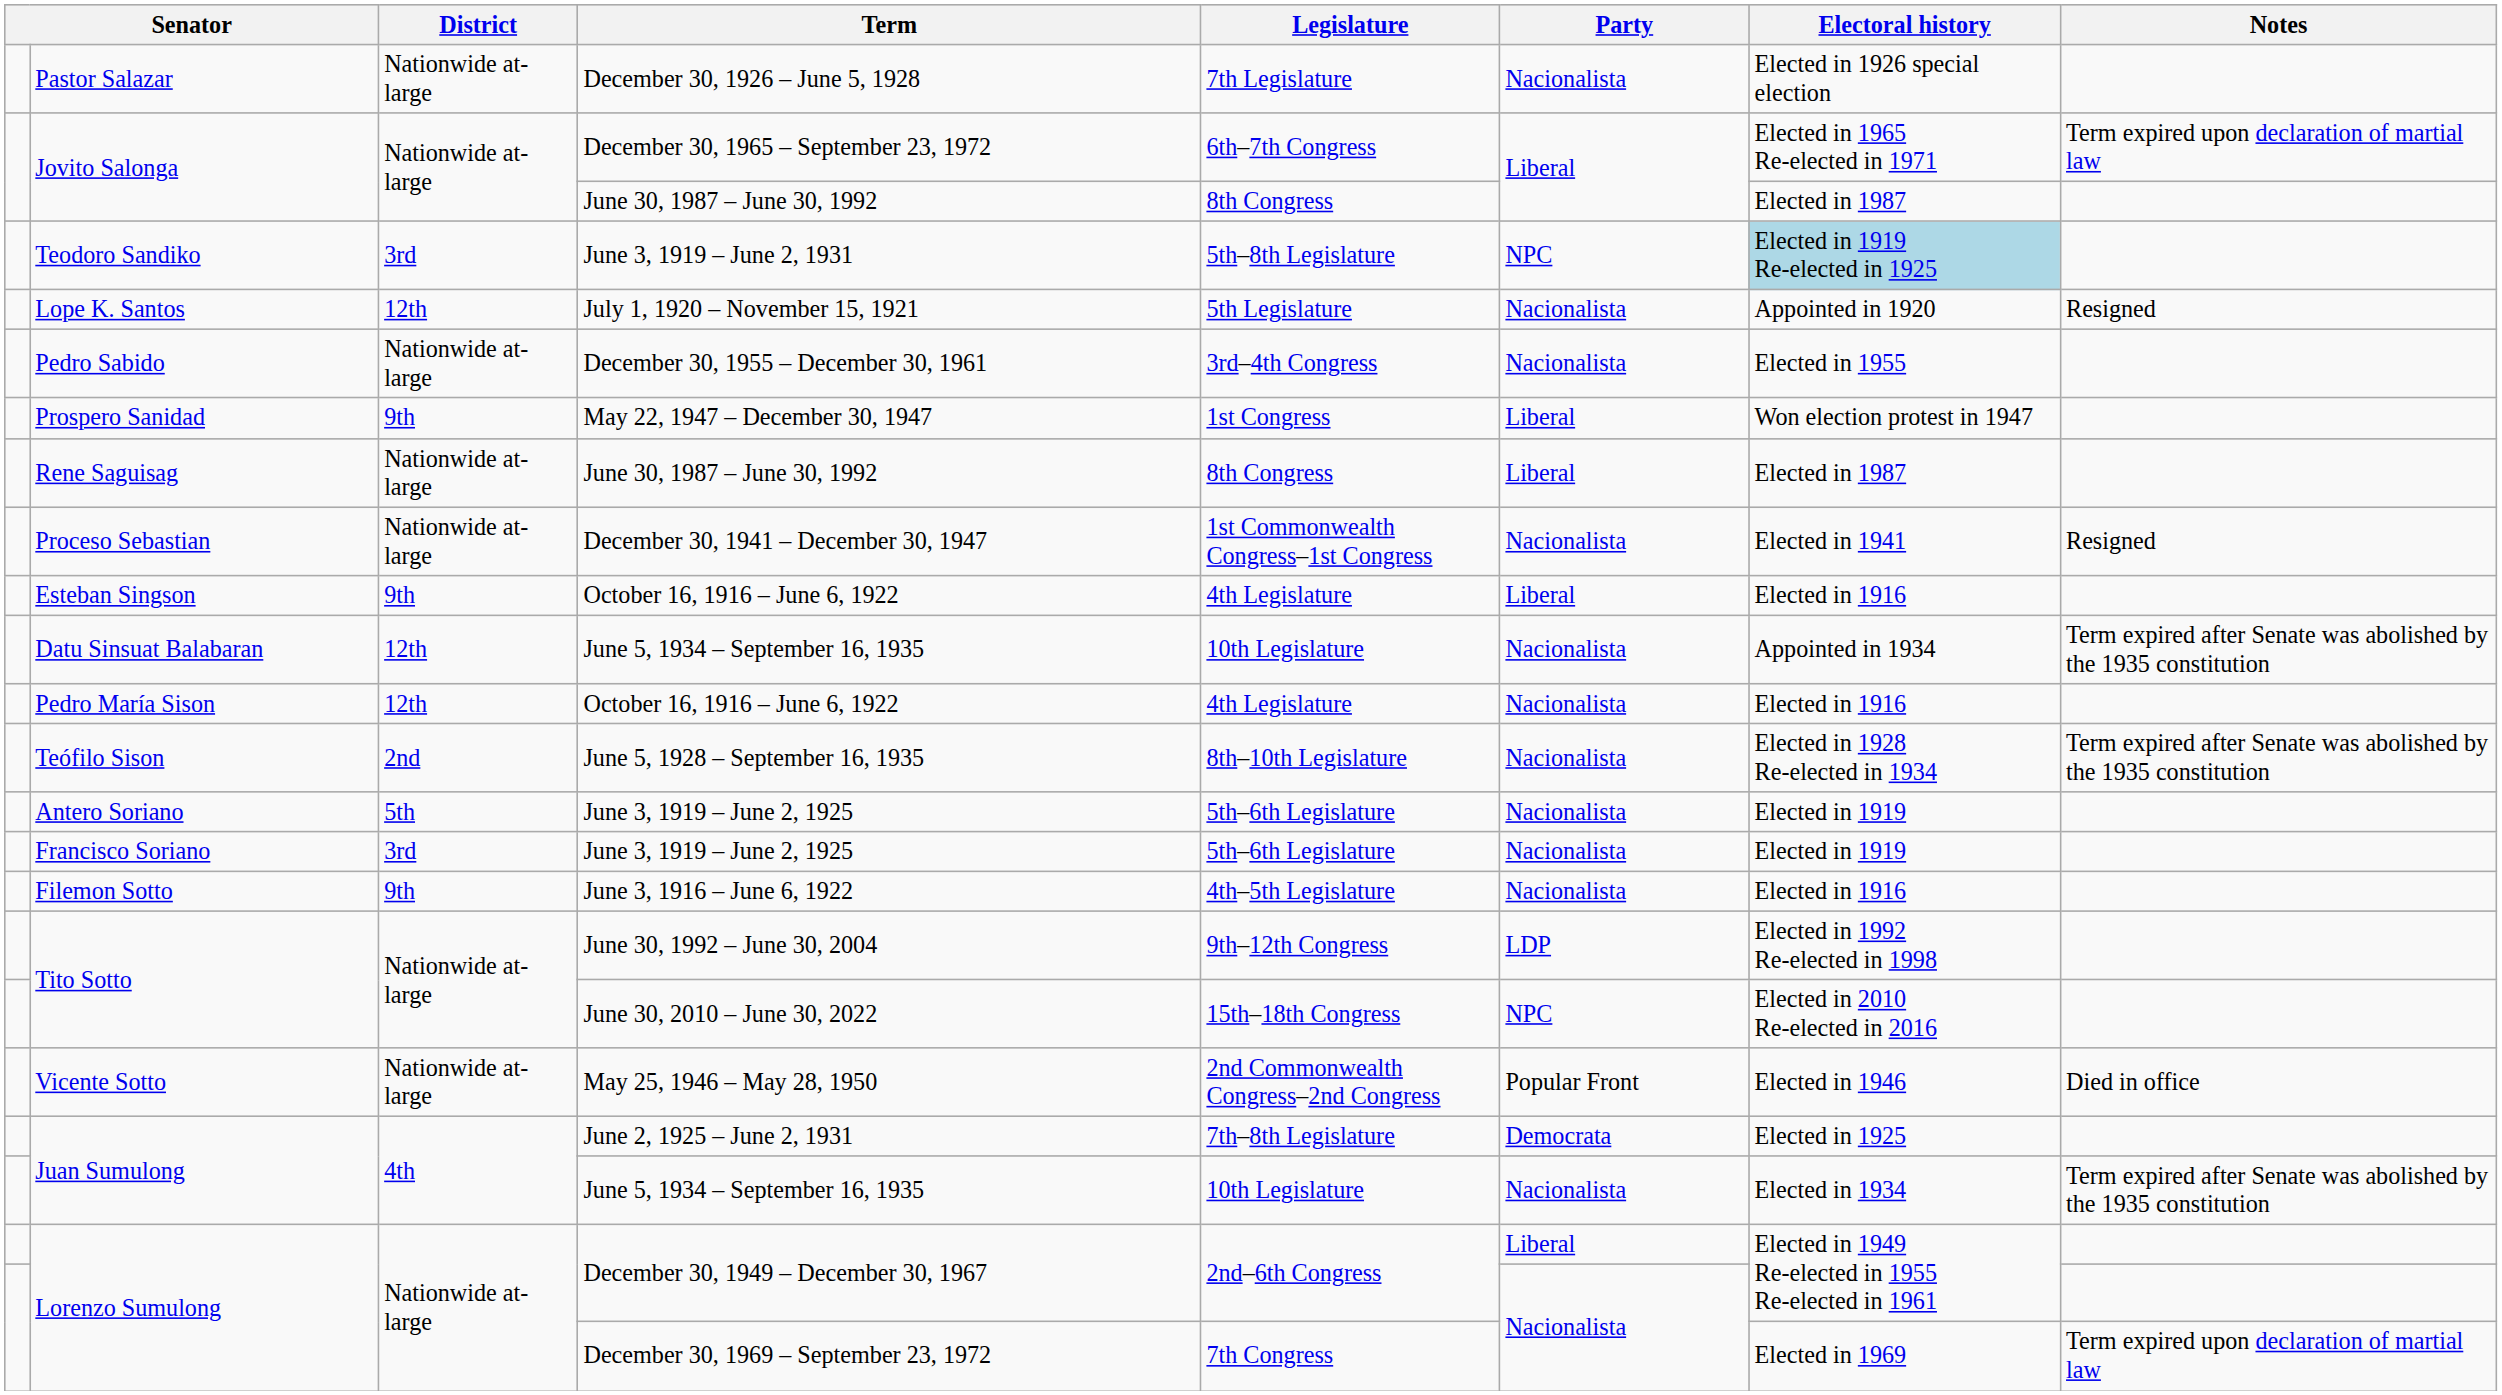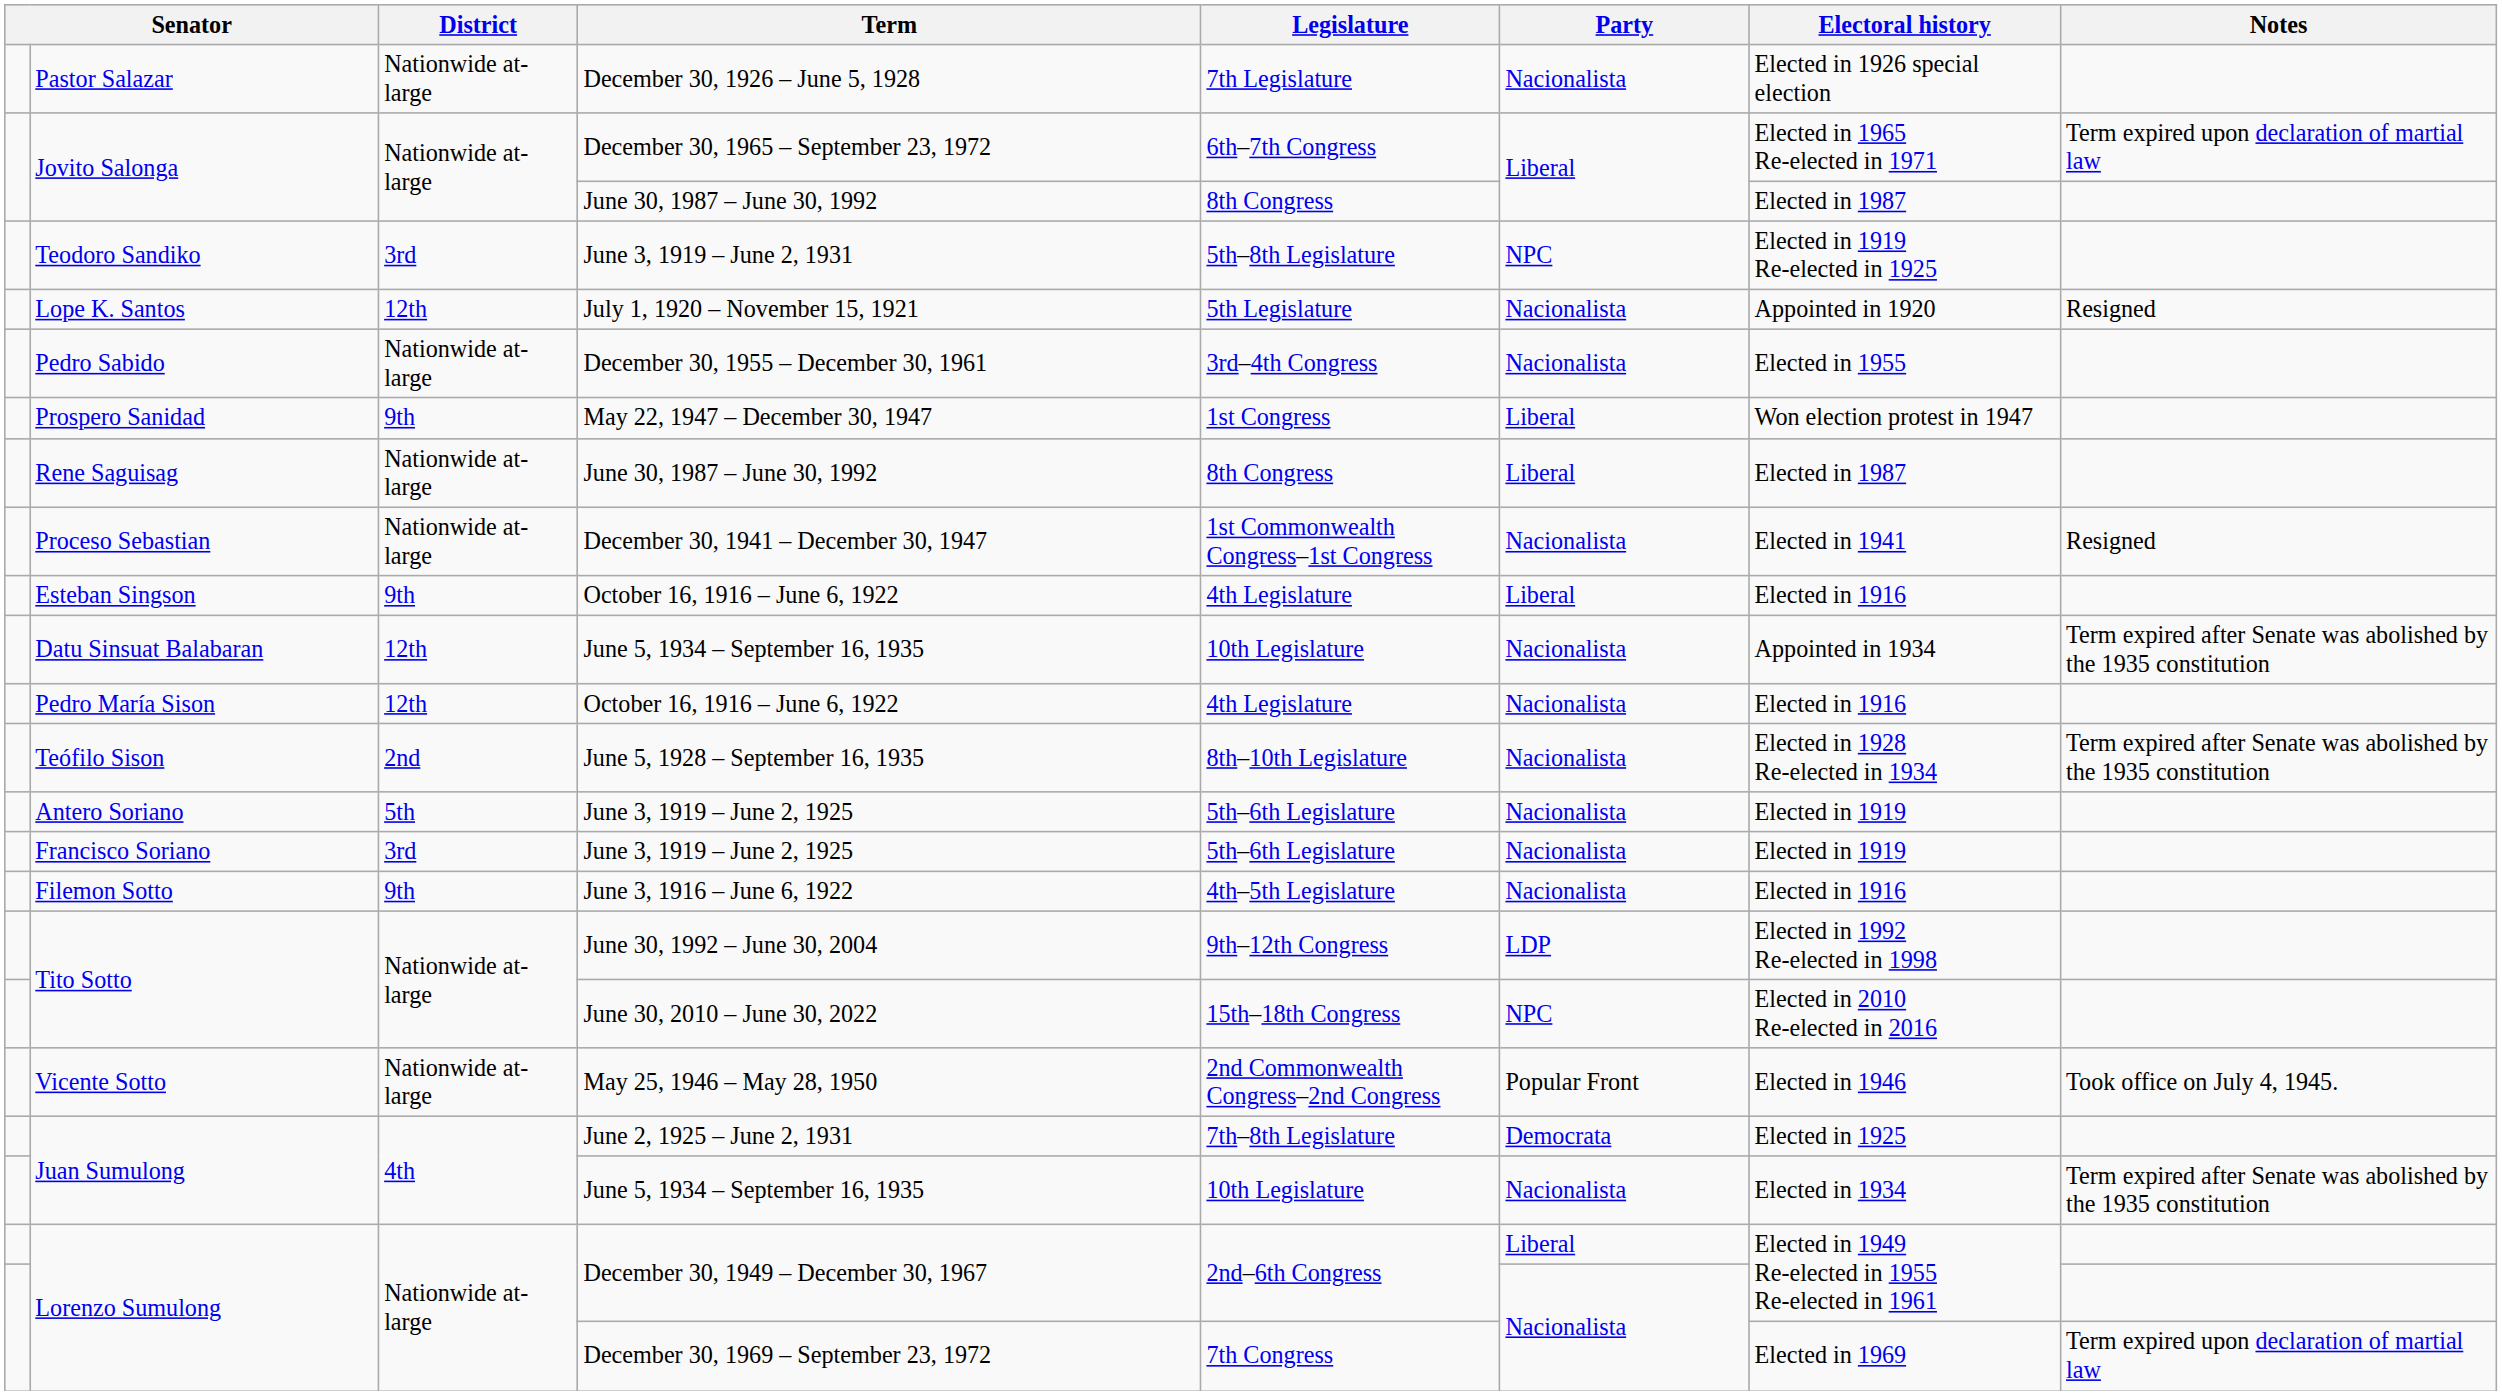(1846, 255) lightblue background -> (1846, 255) no background
(2133, 1082) Died in office -> (2202, 1082) Took office on July 4, 1945.
